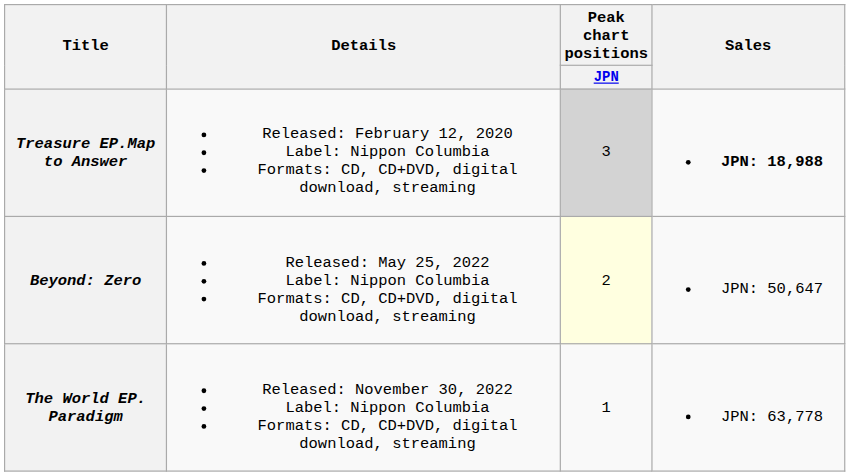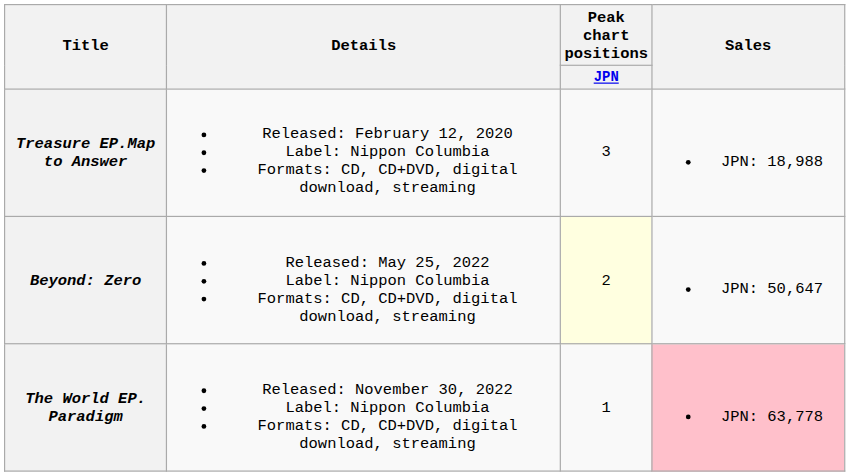(606, 153) lightgrey background -> (606, 153) no background
(748, 162) bold -> (748, 162) normal
(748, 417) no background -> (748, 417) pink background
